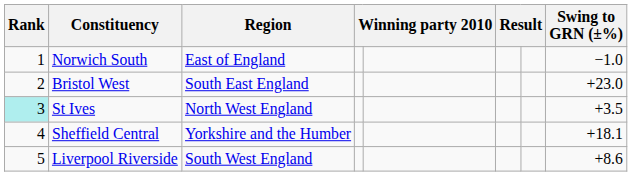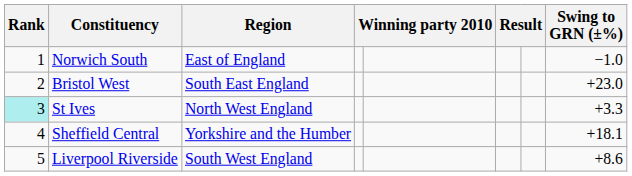(609, 109) +3.5 -> (609, 109) +3.3
